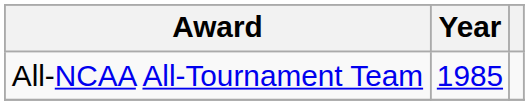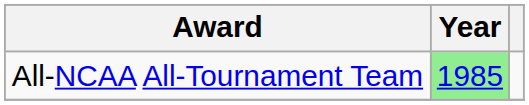(470, 75) no background -> (470, 75) lightgreen background
